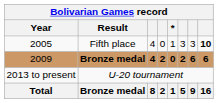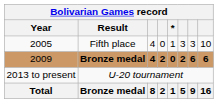(206, 43) bold -> (206, 43) normal
